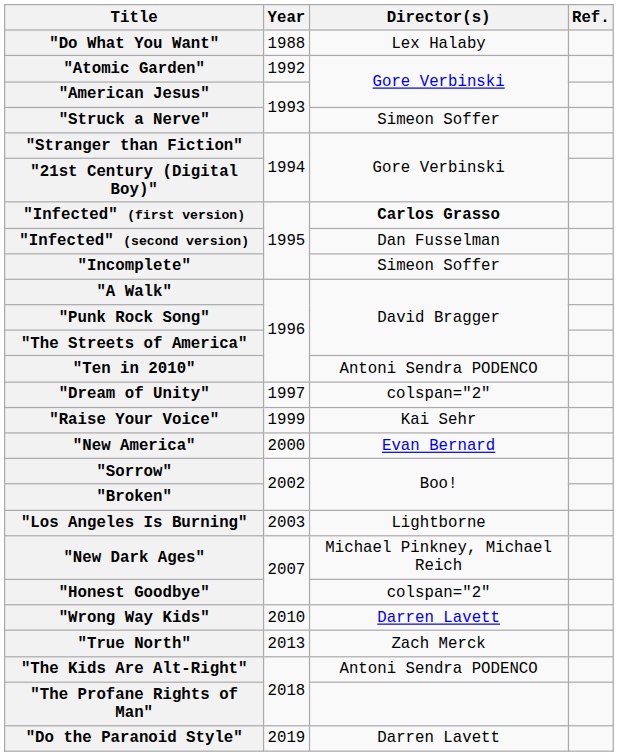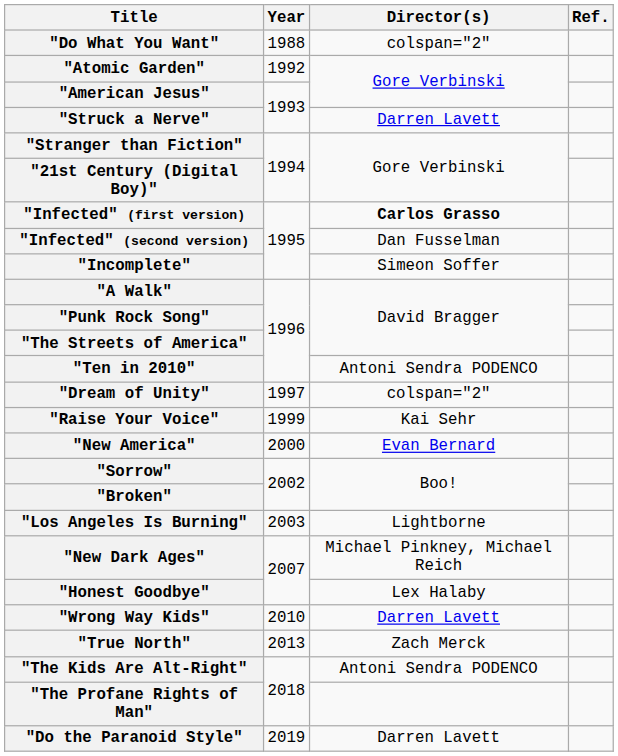(439, 43) Lex Halaby -> (439, 43) colspan="2"
(439, 120) Simeon Soffer -> (439, 120) Darren Lavett
(439, 592) colspan="2" -> (439, 592) Lex Halaby
